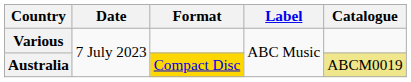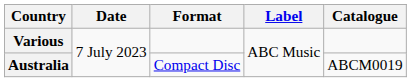(197, 64) gold background -> (197, 64) no background
(365, 64) khaki background -> (365, 64) no background
